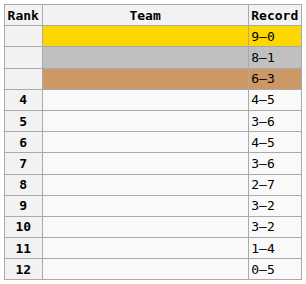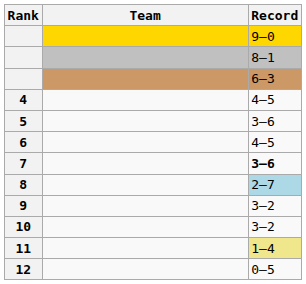(263, 163) normal -> (263, 163) bold
(263, 185) no background -> (263, 185) lightblue background
(263, 248) no background -> (263, 248) khaki background
